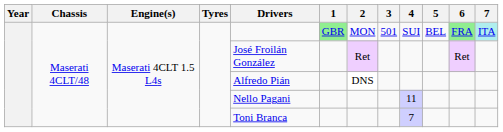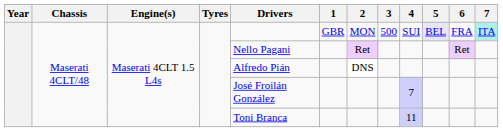(333, 31) lightgreen background -> (333, 31) no background
(389, 31) 501 -> (389, 31) 500
(436, 31) no background -> (436, 31) lavender background
(462, 31) lightgreen background -> (462, 31) no background
(260, 56) José Froilán González -> (262, 49) Nello Pagani
(262, 98) Nello Pagani -> (260, 92) José Froilán González
(411, 98) 11 -> (411, 92) 7
(411, 117) 7 -> (411, 117) 11
